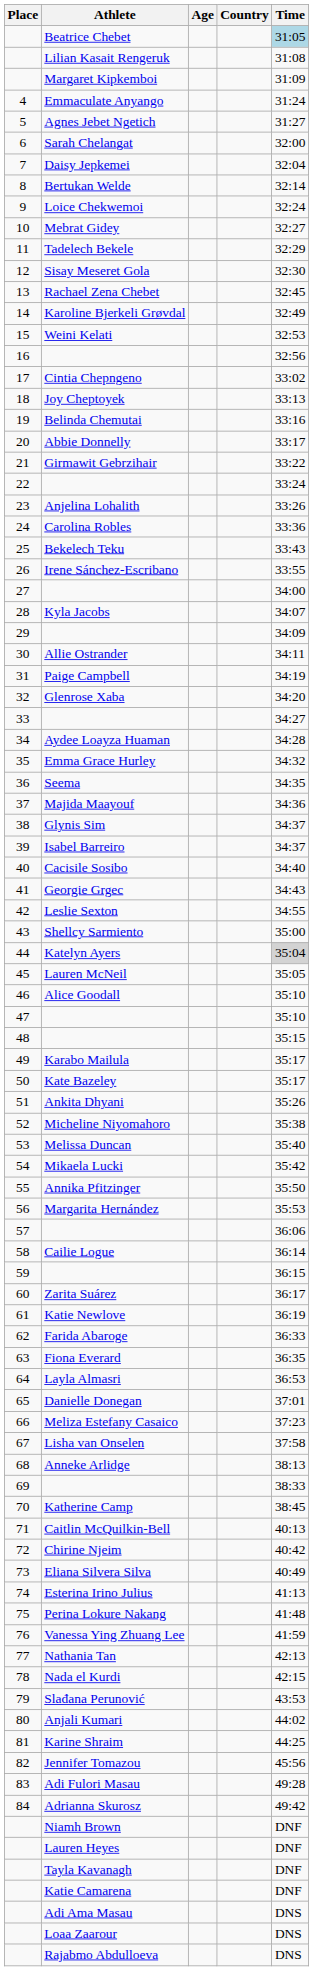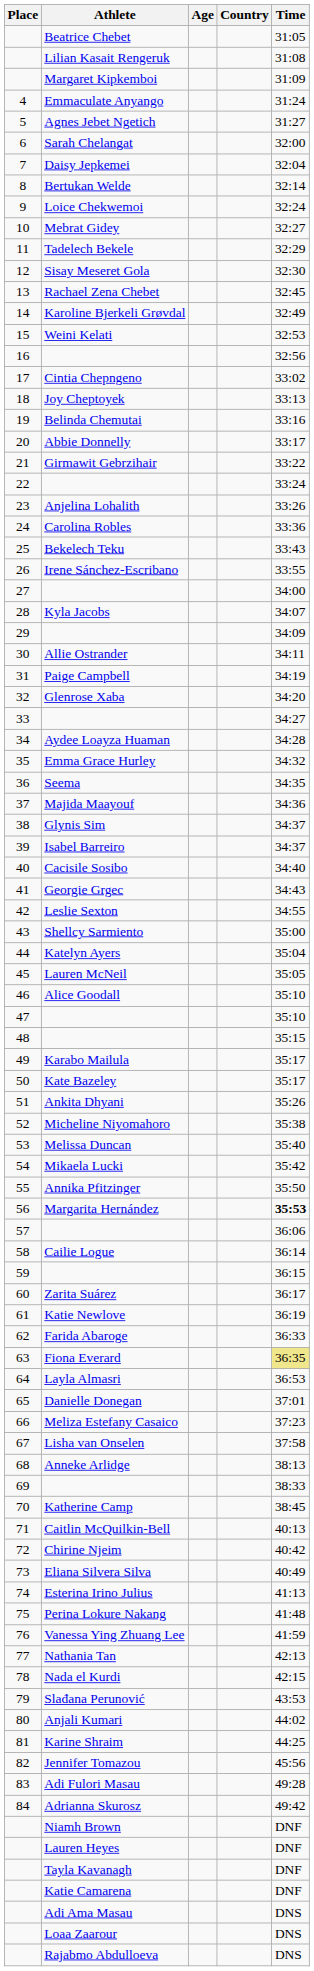(290, 36) lightblue background -> (290, 36) no background
(290, 953) lightgrey background -> (290, 953) no background
(290, 1208) normal -> (291, 1208) bold
(290, 1358) no background -> (290, 1358) khaki background
